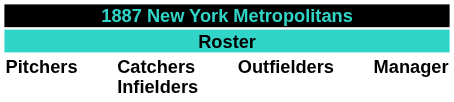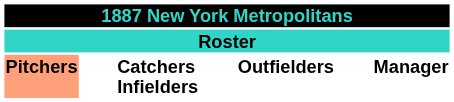(42, 66) no background -> (42, 66) lightsalmon background
